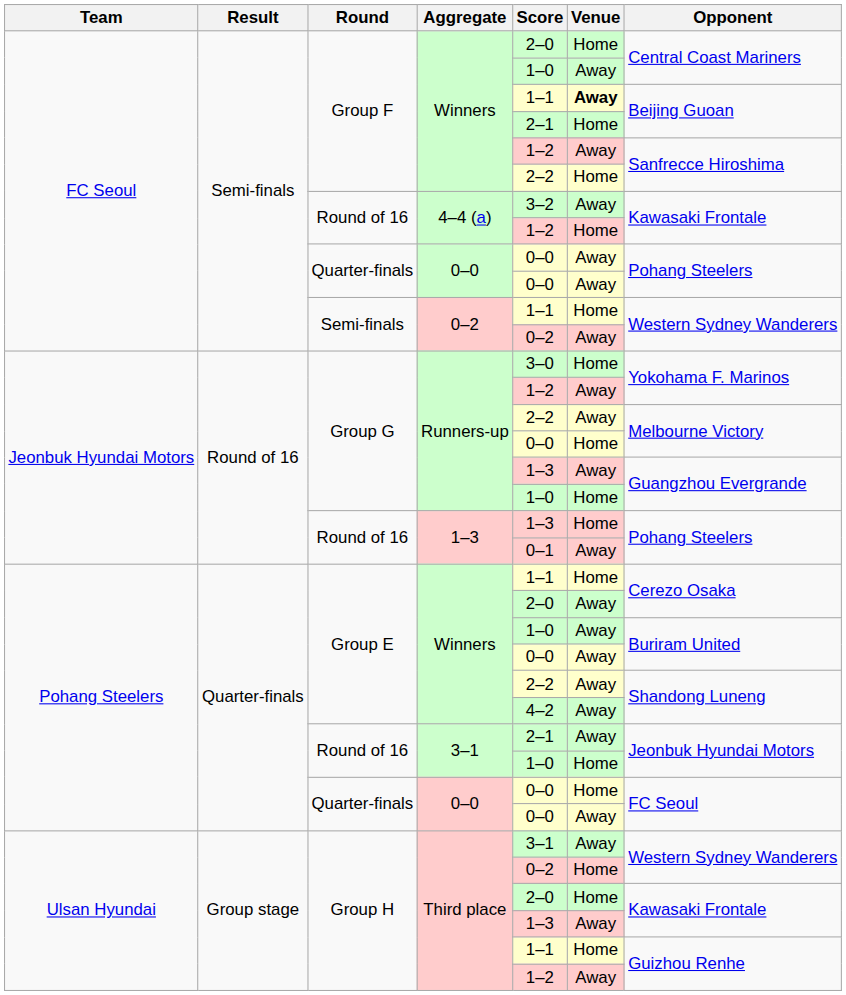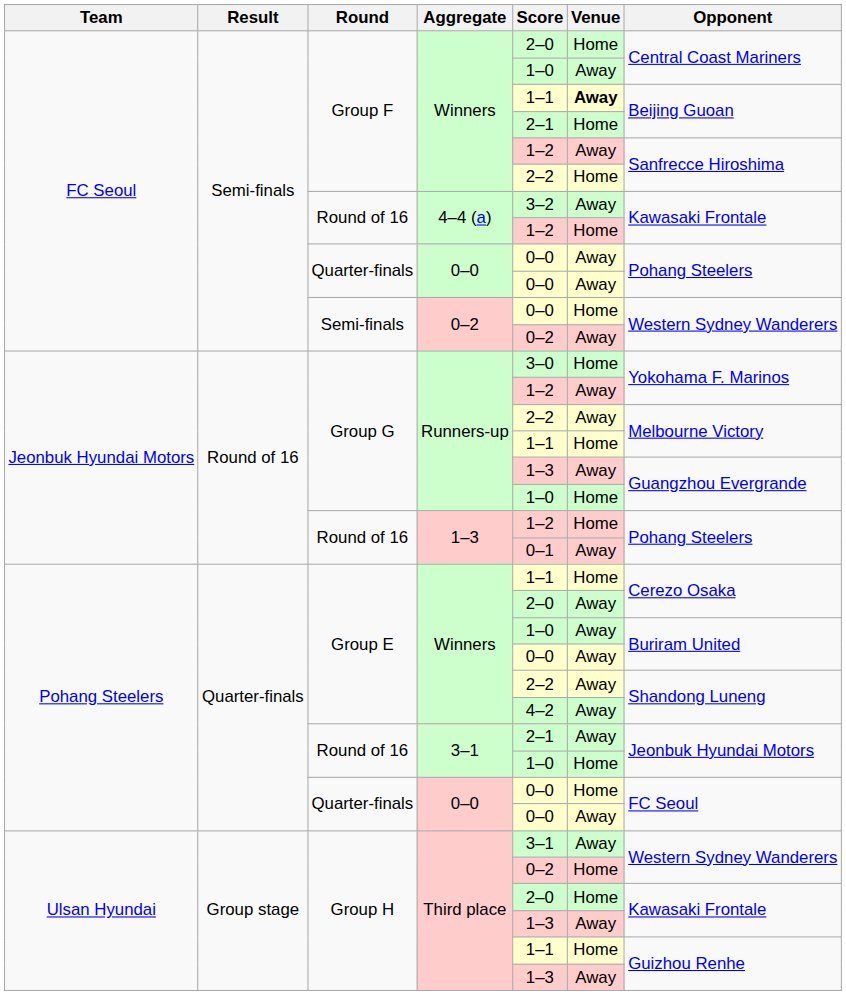(540, 310) 1–1 -> (540, 310) 0–0
(540, 444) 0–0 -> (540, 444) 1–1
(540, 524) 1–3 -> (540, 524) 1–2
(540, 976) 1–2 -> (540, 976) 1–3
